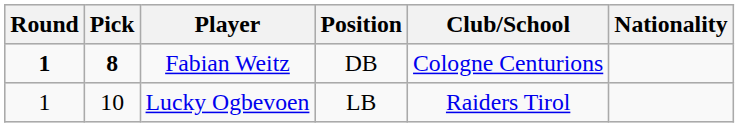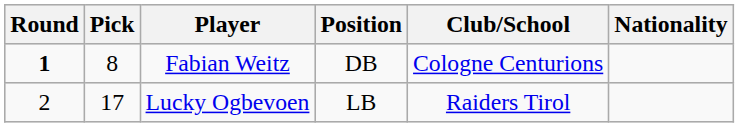(112, 63) bold -> (112, 63) normal
(45, 102) 1 -> (45, 102) 2
(112, 102) 10 -> (112, 102) 17
